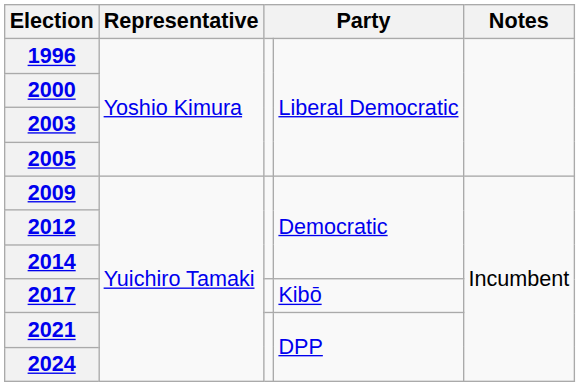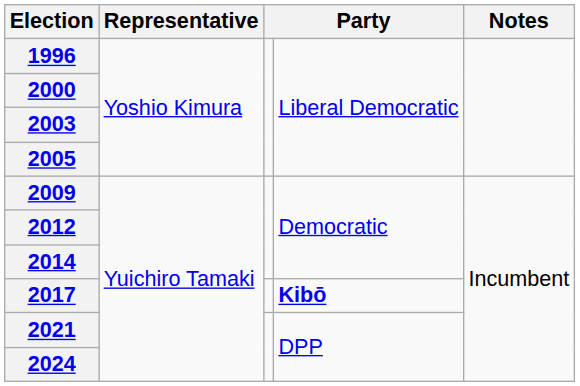(300, 295) normal -> (302, 295) bold
